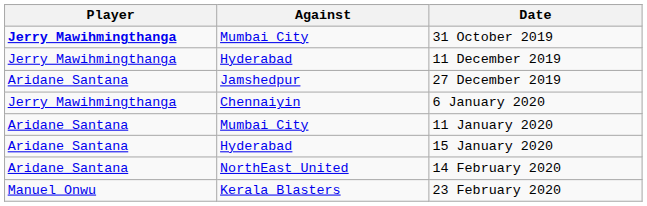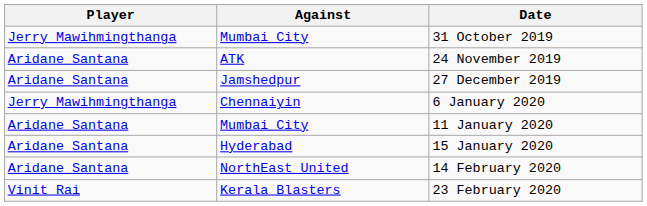(92, 37) bold -> (92, 37) normal
+ row: (497, 59)
- row: (497, 59)
(52, 190) Manuel Onwu -> (44, 190) Vinit Rai
